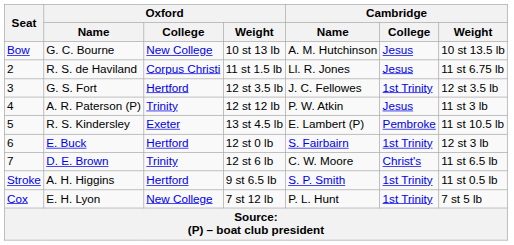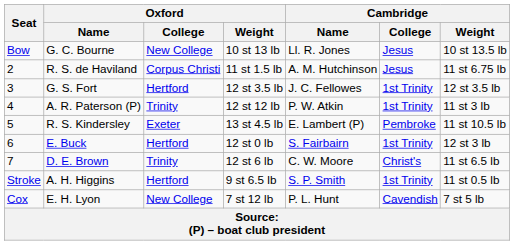(333, 50) A. M. Hutchinson -> (319, 50) Ll. R. Jones
(319, 69) Ll. R. Jones -> (333, 69) A. M. Hutchinson
(398, 106) Jesus -> (408, 106) 1st Trinity
(408, 198) 1st Trinity -> (410, 198) Cavendish
